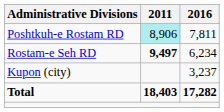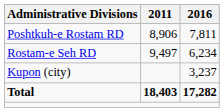(163, 33) paleturquoise background -> (163, 33) no background
(163, 53) bold -> (163, 53) normal
